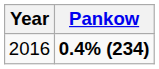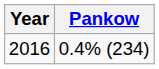(104, 48) bold -> (104, 48) normal
